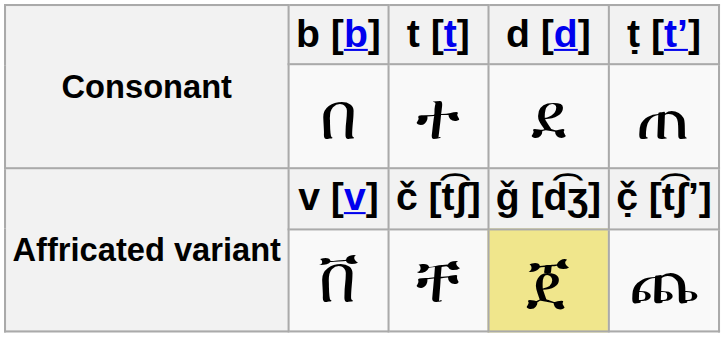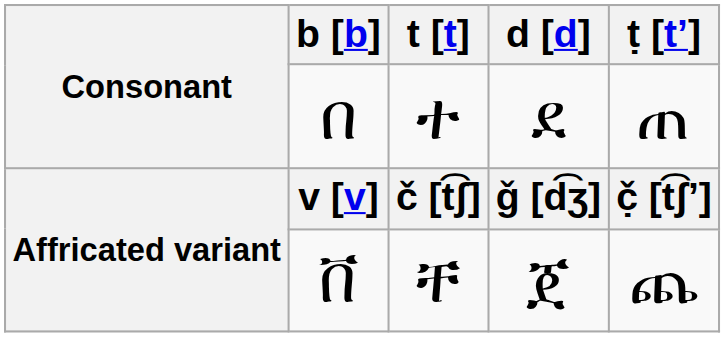(548, 279) khaki background -> (548, 279) no background
